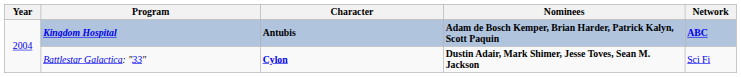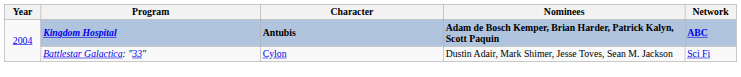(275, 59) bold -> (275, 54) normal
(548, 59) bold -> (559, 54) normal
